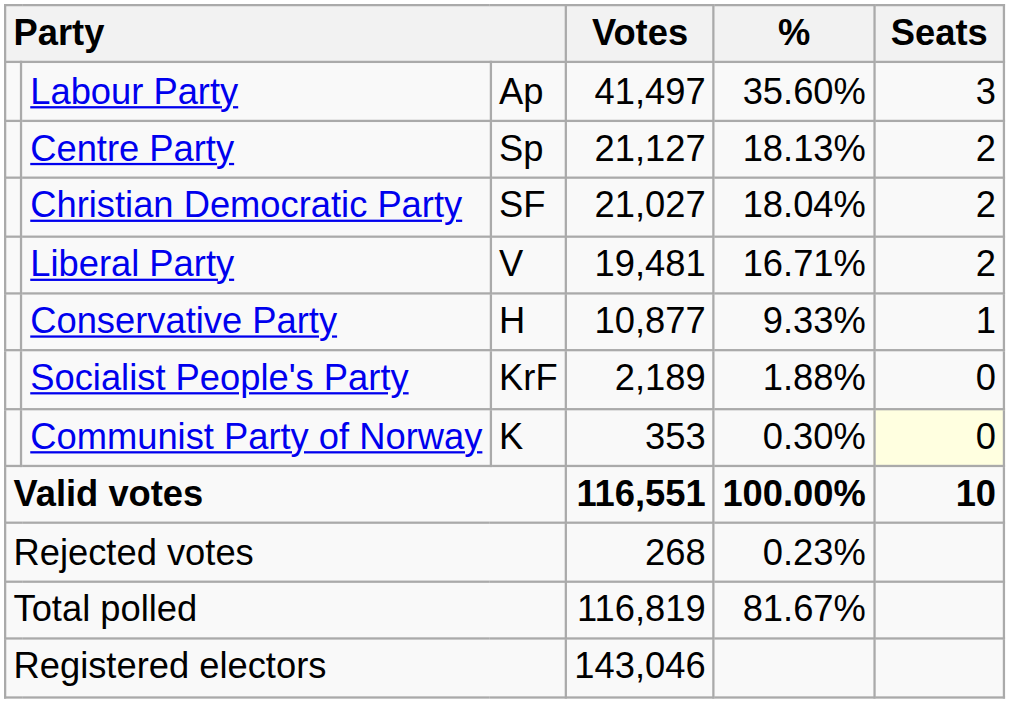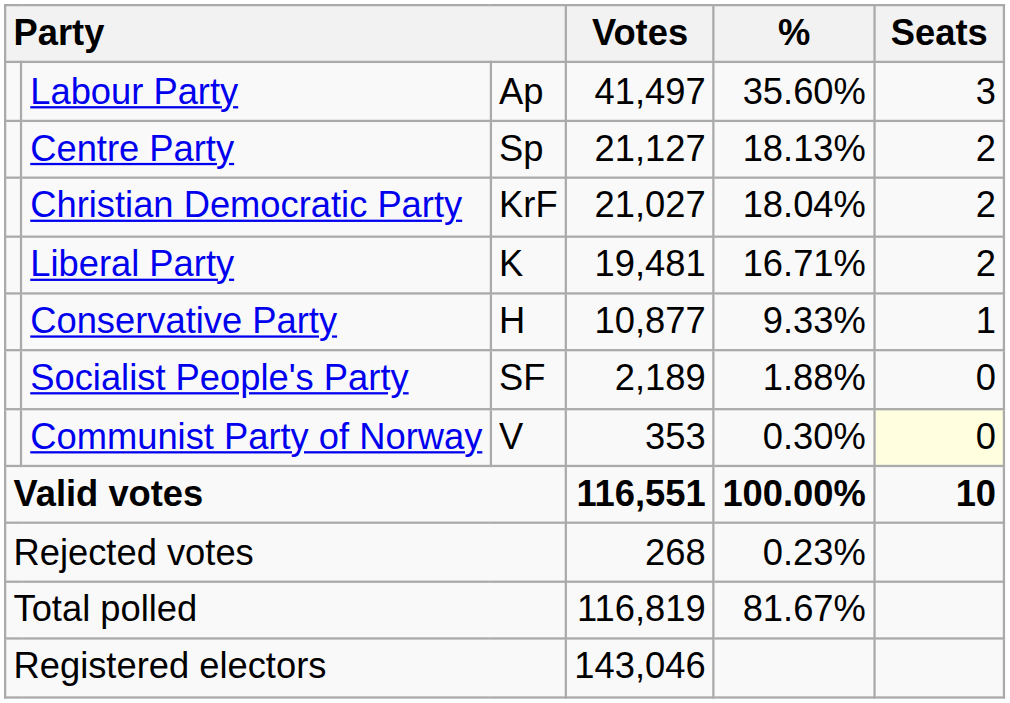(522, 206) SF -> (528, 206) KrF
(511, 263) V -> (511, 263) K
(528, 378) KrF -> (522, 378) SF
(511, 436) K -> (511, 436) V
